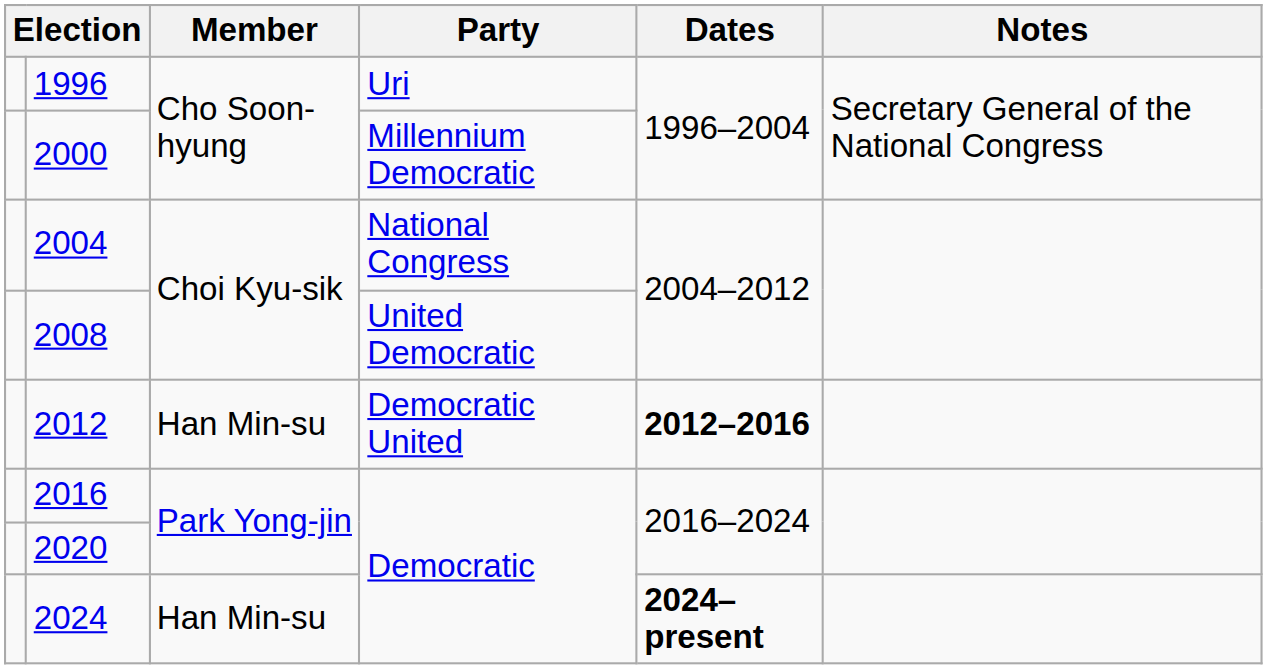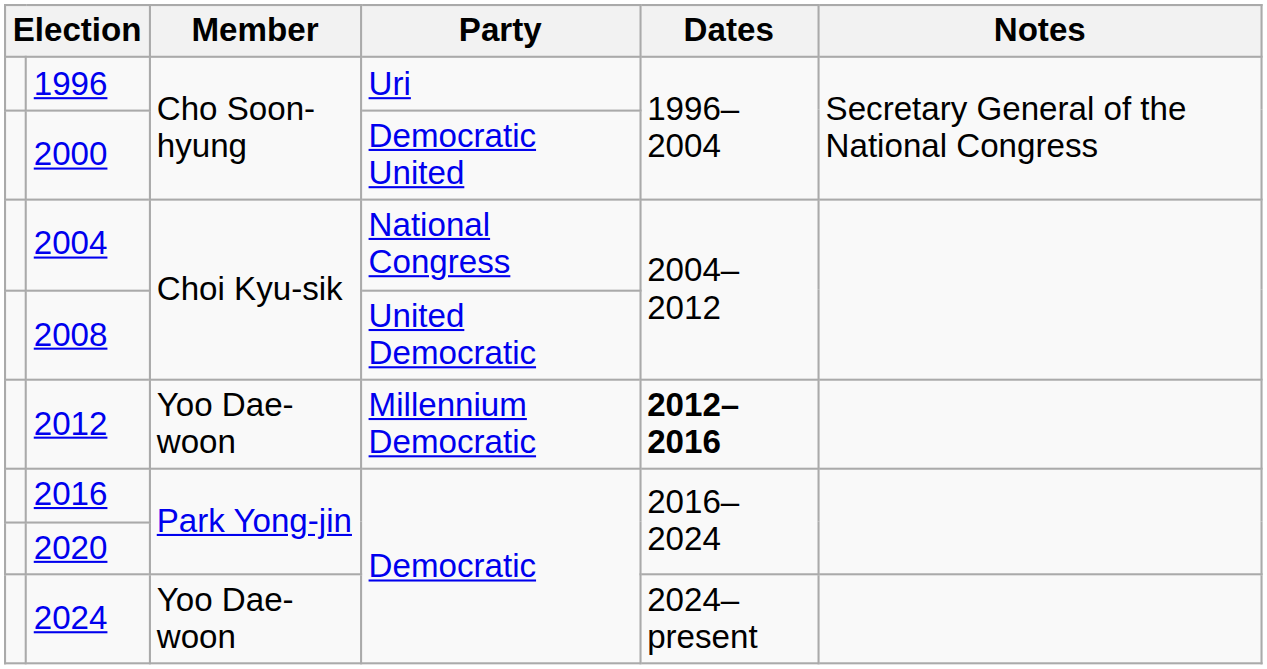(451, 154) Millennium Democratic -> (452, 154) Democratic United
(241, 423) Han Min-su -> (225, 423) Yoo Dae-woon
(451, 423) Democratic United -> (452, 423) Millennium Democratic
(241, 618) Han Min-su -> (225, 618) Yoo Dae-woon
(704, 618) bold -> (702, 618) normal
